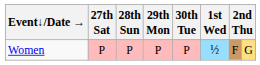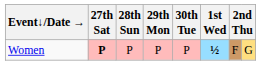(102, 50) normal -> (102, 50) bold
(215, 50) normal -> (215, 50) bold
